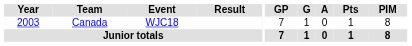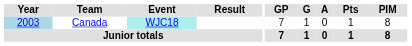(28, 23) no background -> (28, 23) lightblue background
(162, 23) no background -> (162, 23) paleturquoise background
